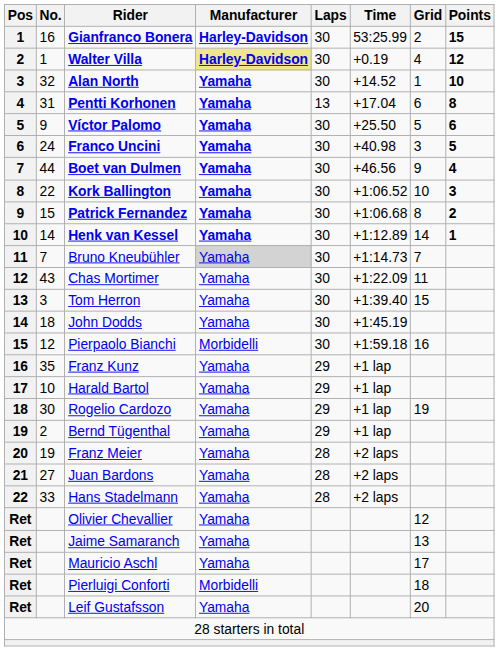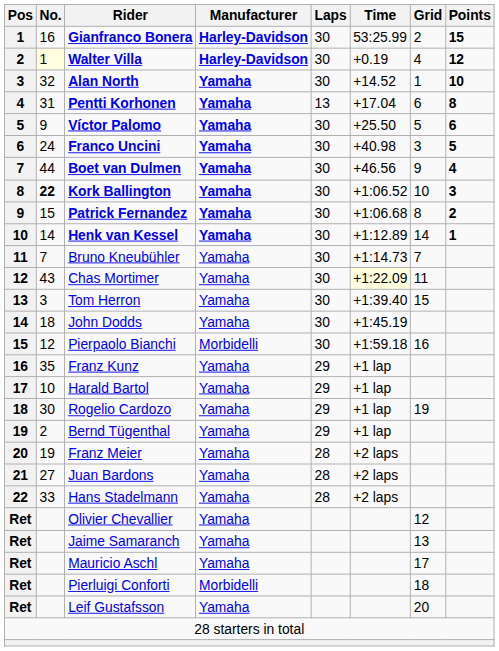(43, 59) no background -> (43, 59) lightyellow background
(254, 59) khaki background -> (254, 59) no background
(47, 191) normal -> (47, 191) bold
(224, 256) lightgrey background -> (224, 256) no background
(380, 278) no background -> (380, 278) lightyellow background
